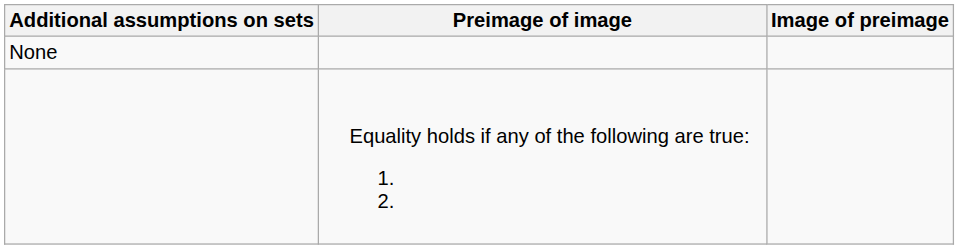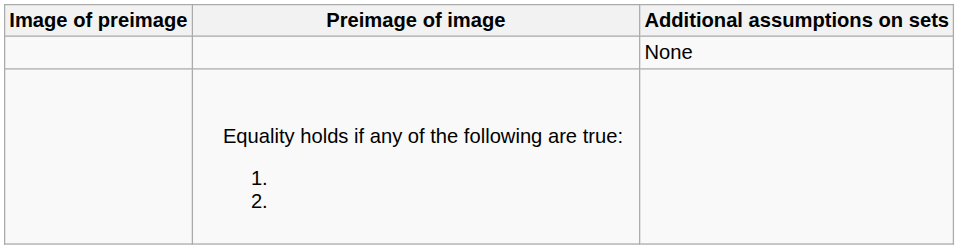columns swapped: (860, 20) <-> (162, 20)
